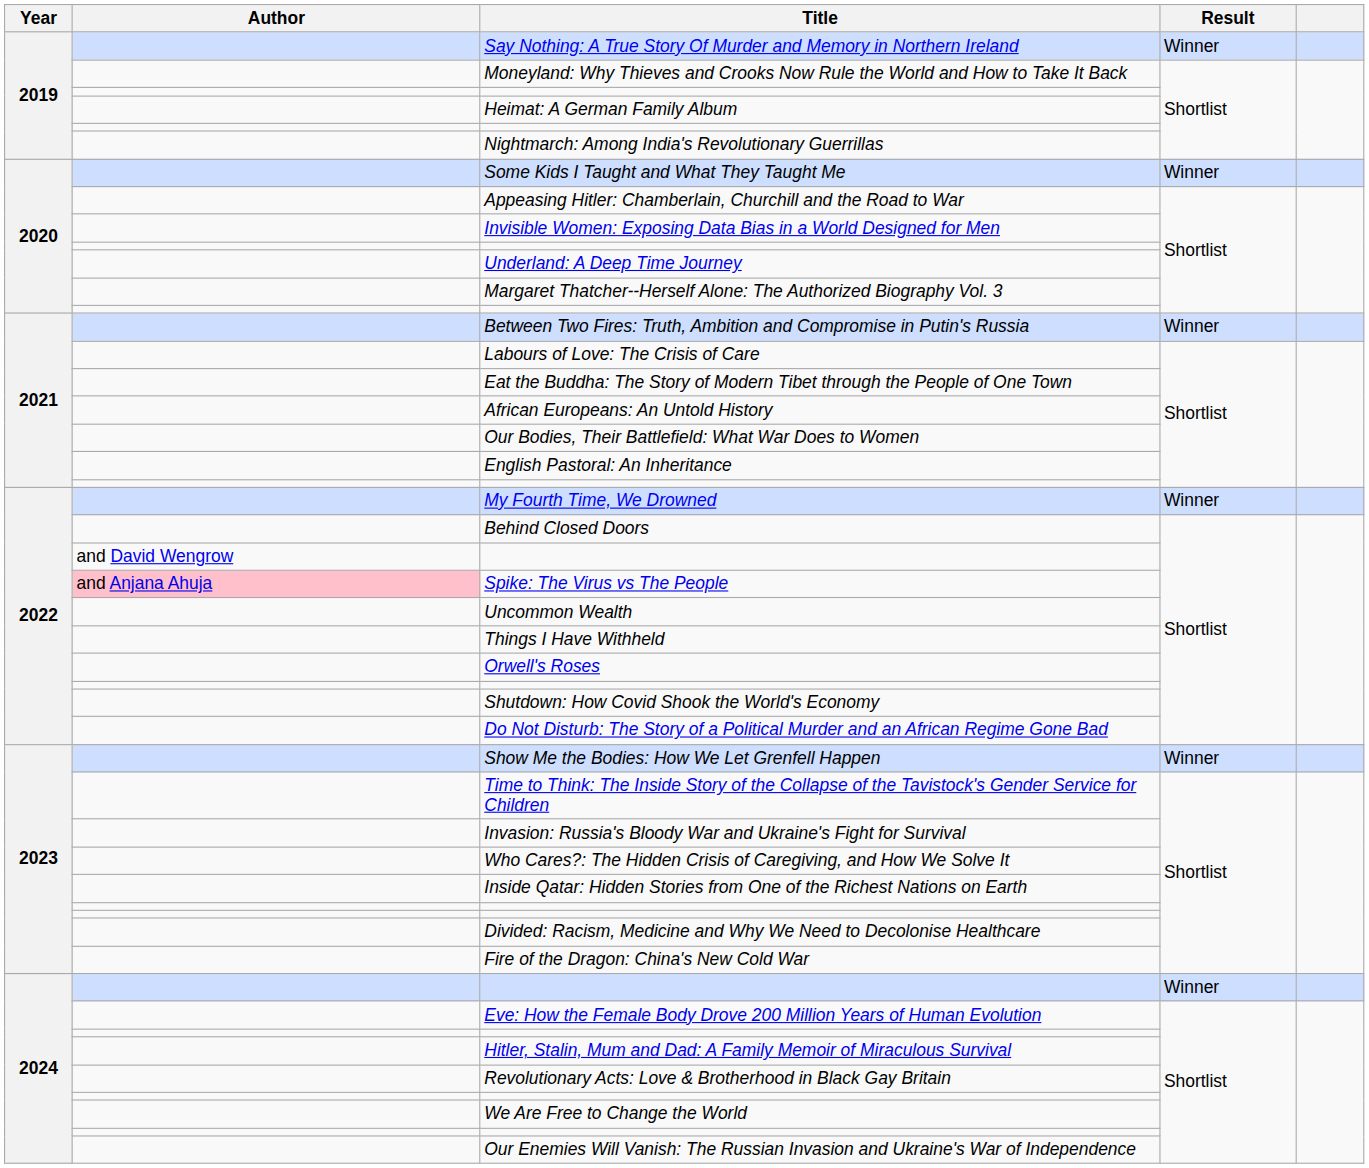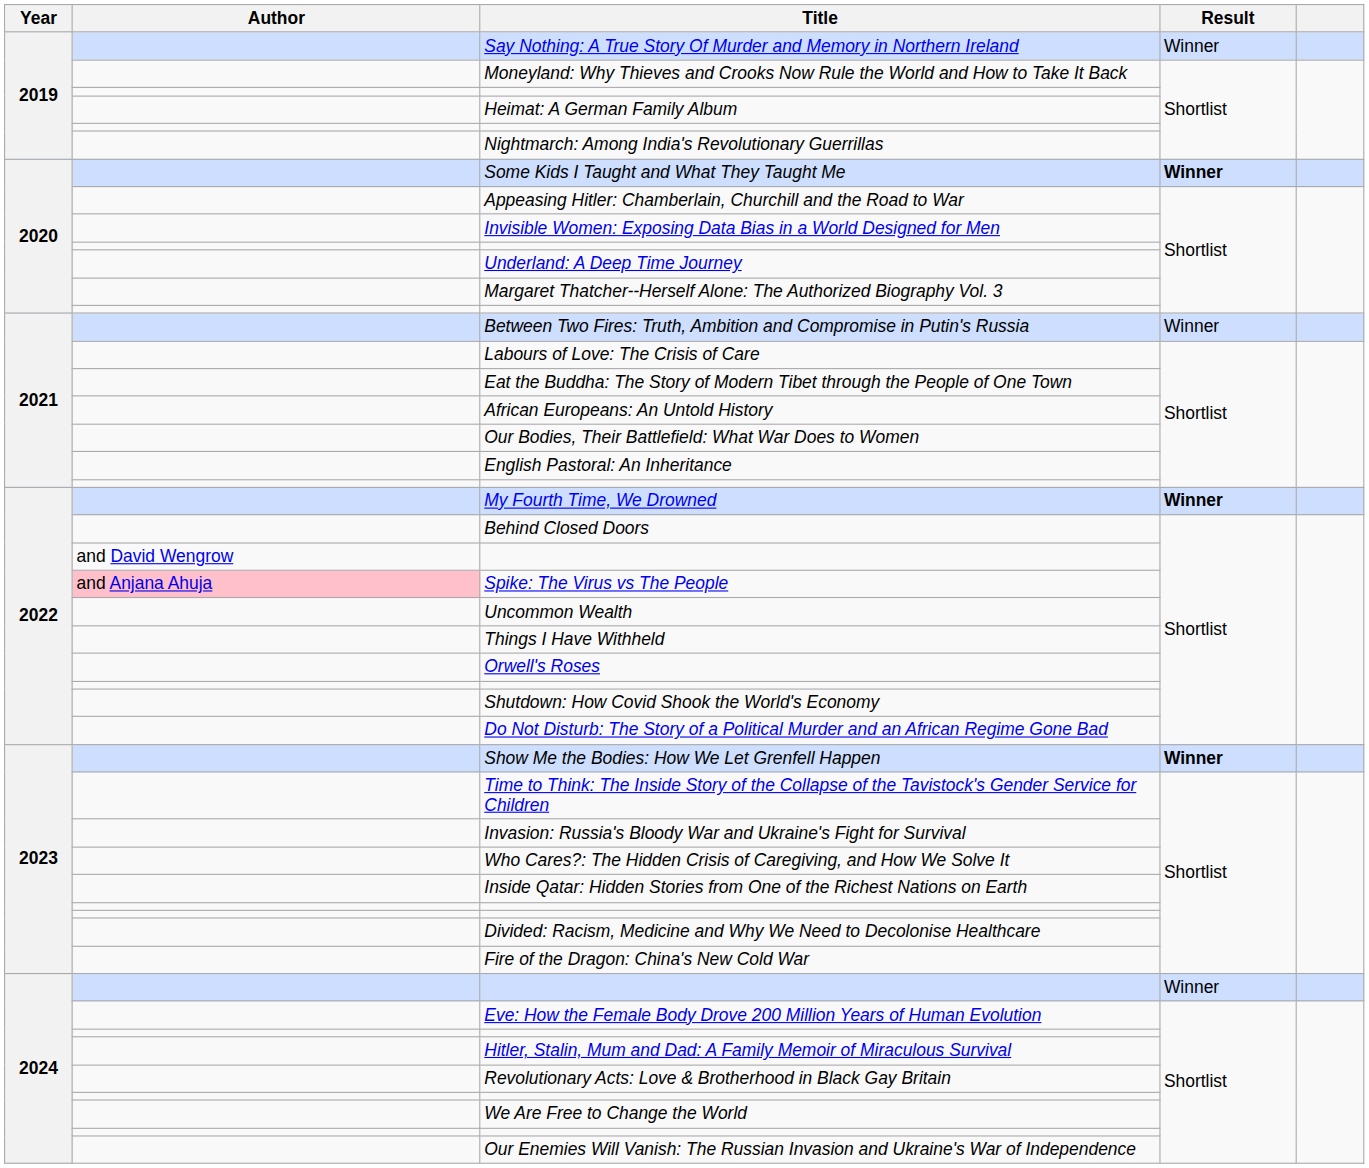(1192, 172) normal -> (1193, 172) bold
(1192, 501) normal -> (1193, 501) bold
(1192, 758) normal -> (1193, 758) bold
